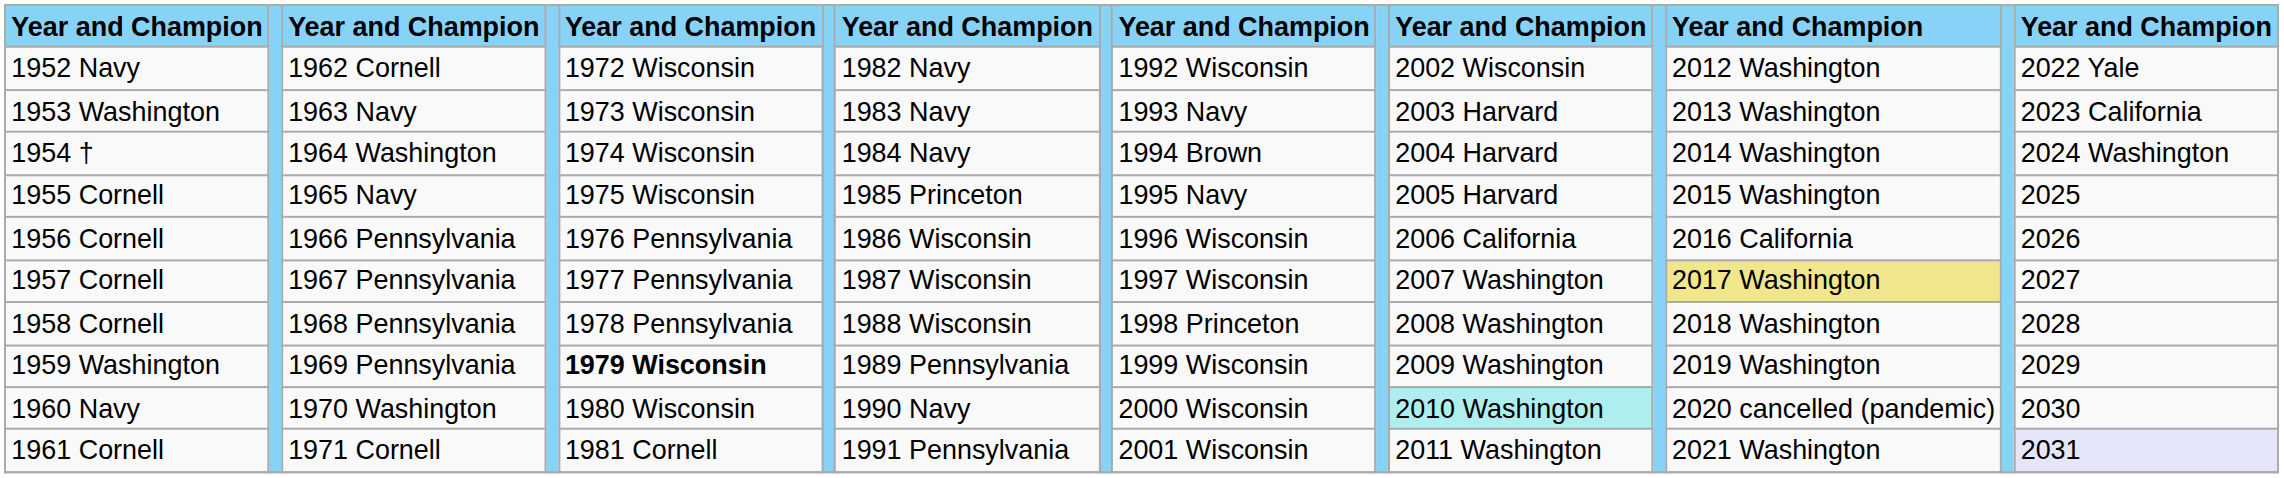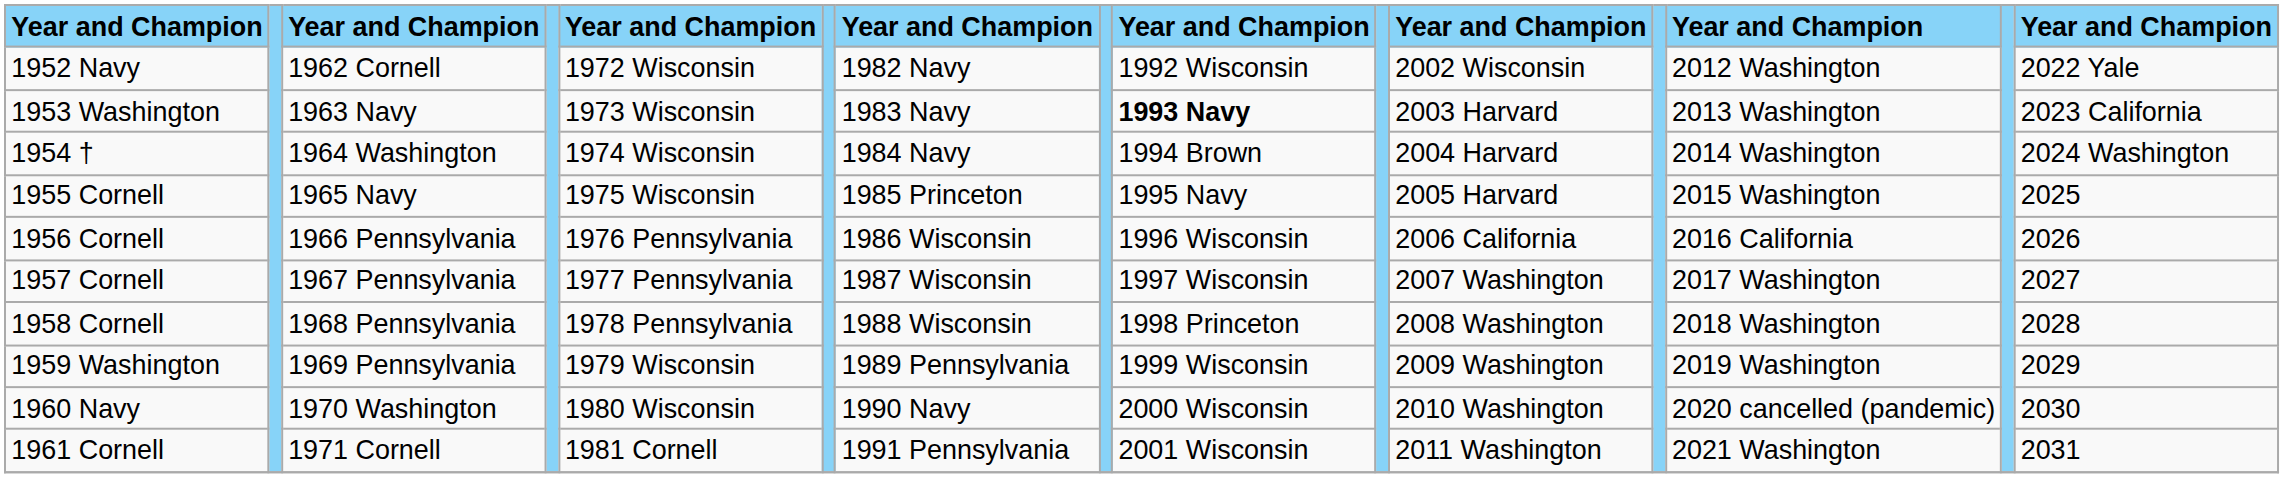(1183, 111) normal -> (1184, 111) bold
(1776, 280) khaki background -> (1776, 280) no background
(666, 365) bold -> (660, 365) normal
(1499, 408) paleturquoise background -> (1499, 408) no background
(2051, 450) lavender background -> (2051, 450) no background
